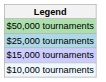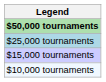(50, 26) normal -> (53, 26) bold
